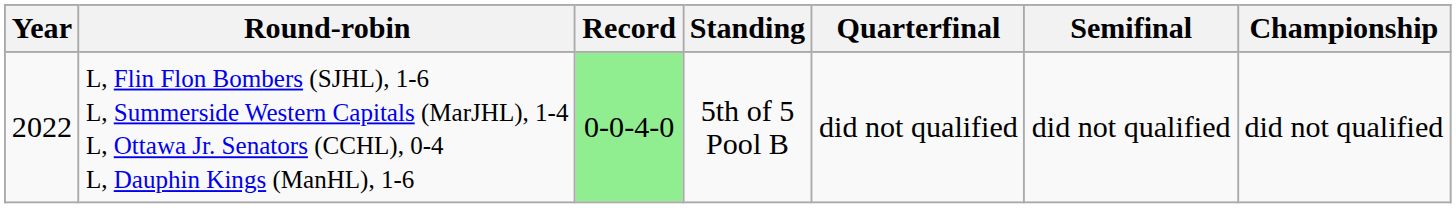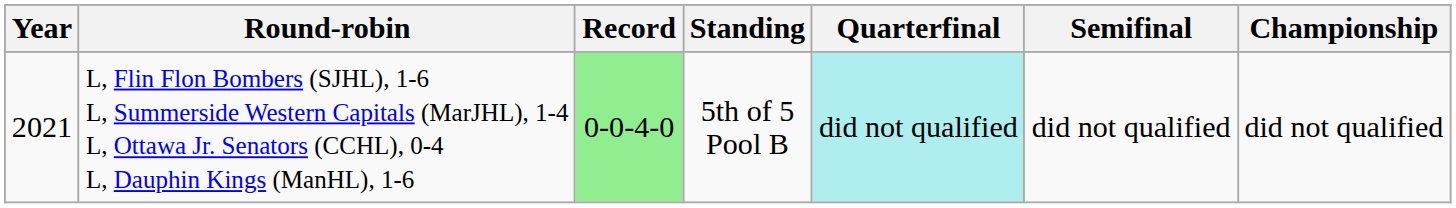(42, 126) 2022 -> (42, 126) 2021
(918, 126) no background -> (918, 126) paleturquoise background
